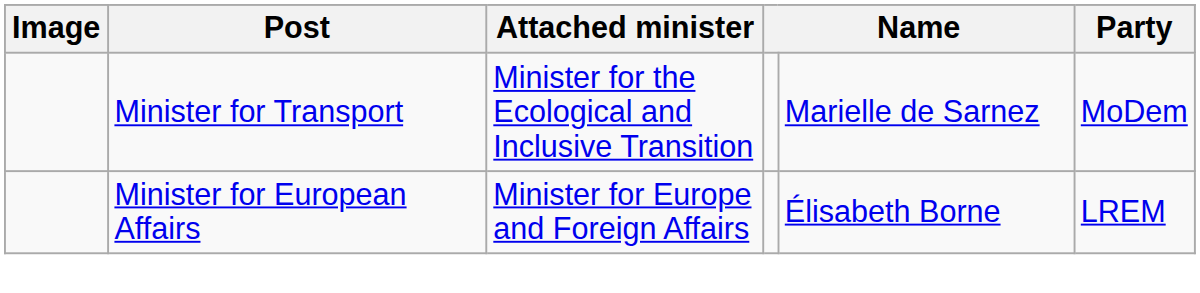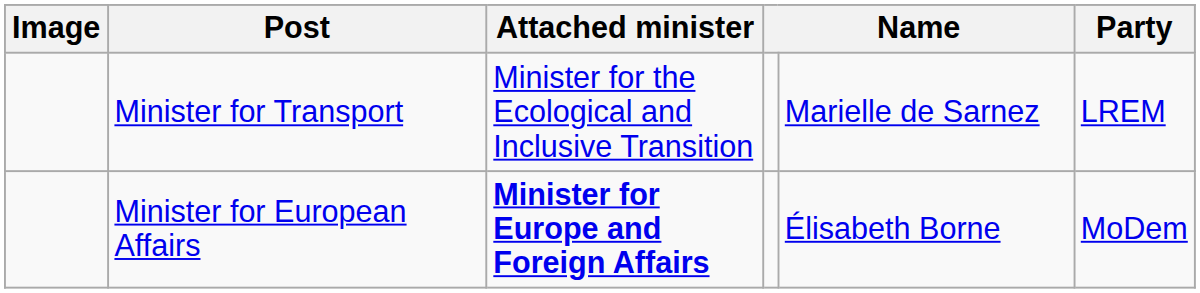(1134, 111) MoDem -> (1123, 111) LREM
(622, 211) normal -> (601, 228) bold
(1123, 211) LREM -> (1134, 228) MoDem
